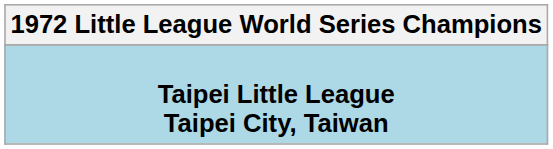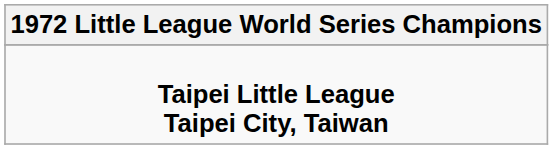(276, 108) lightblue background -> (276, 108) no background
